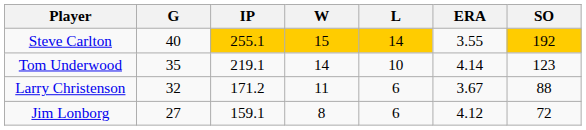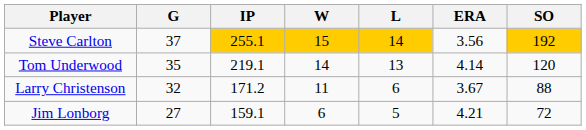(173, 40) 40 -> (173, 40) 37
(470, 40) 3.55 -> (470, 40) 3.56
(396, 64) 10 -> (396, 64) 13
(544, 64) 123 -> (544, 64) 120
(322, 112) 8 -> (322, 112) 6
(396, 112) 6 -> (396, 112) 5
(470, 112) 4.12 -> (470, 112) 4.21
